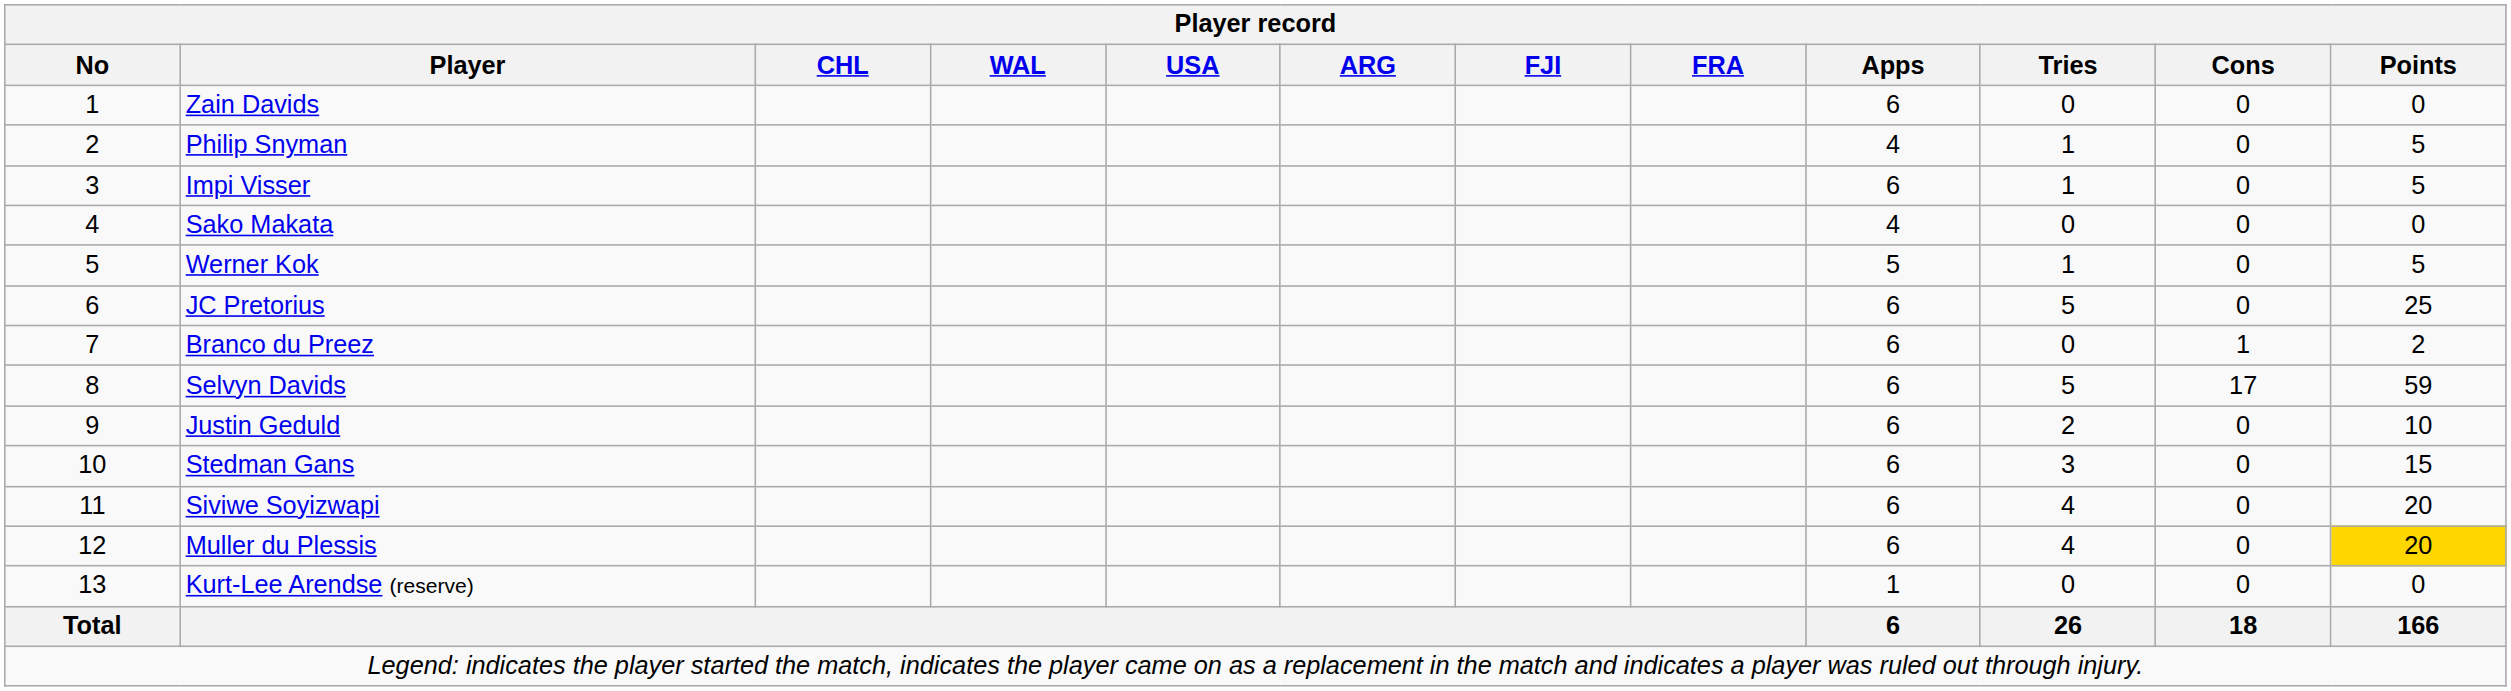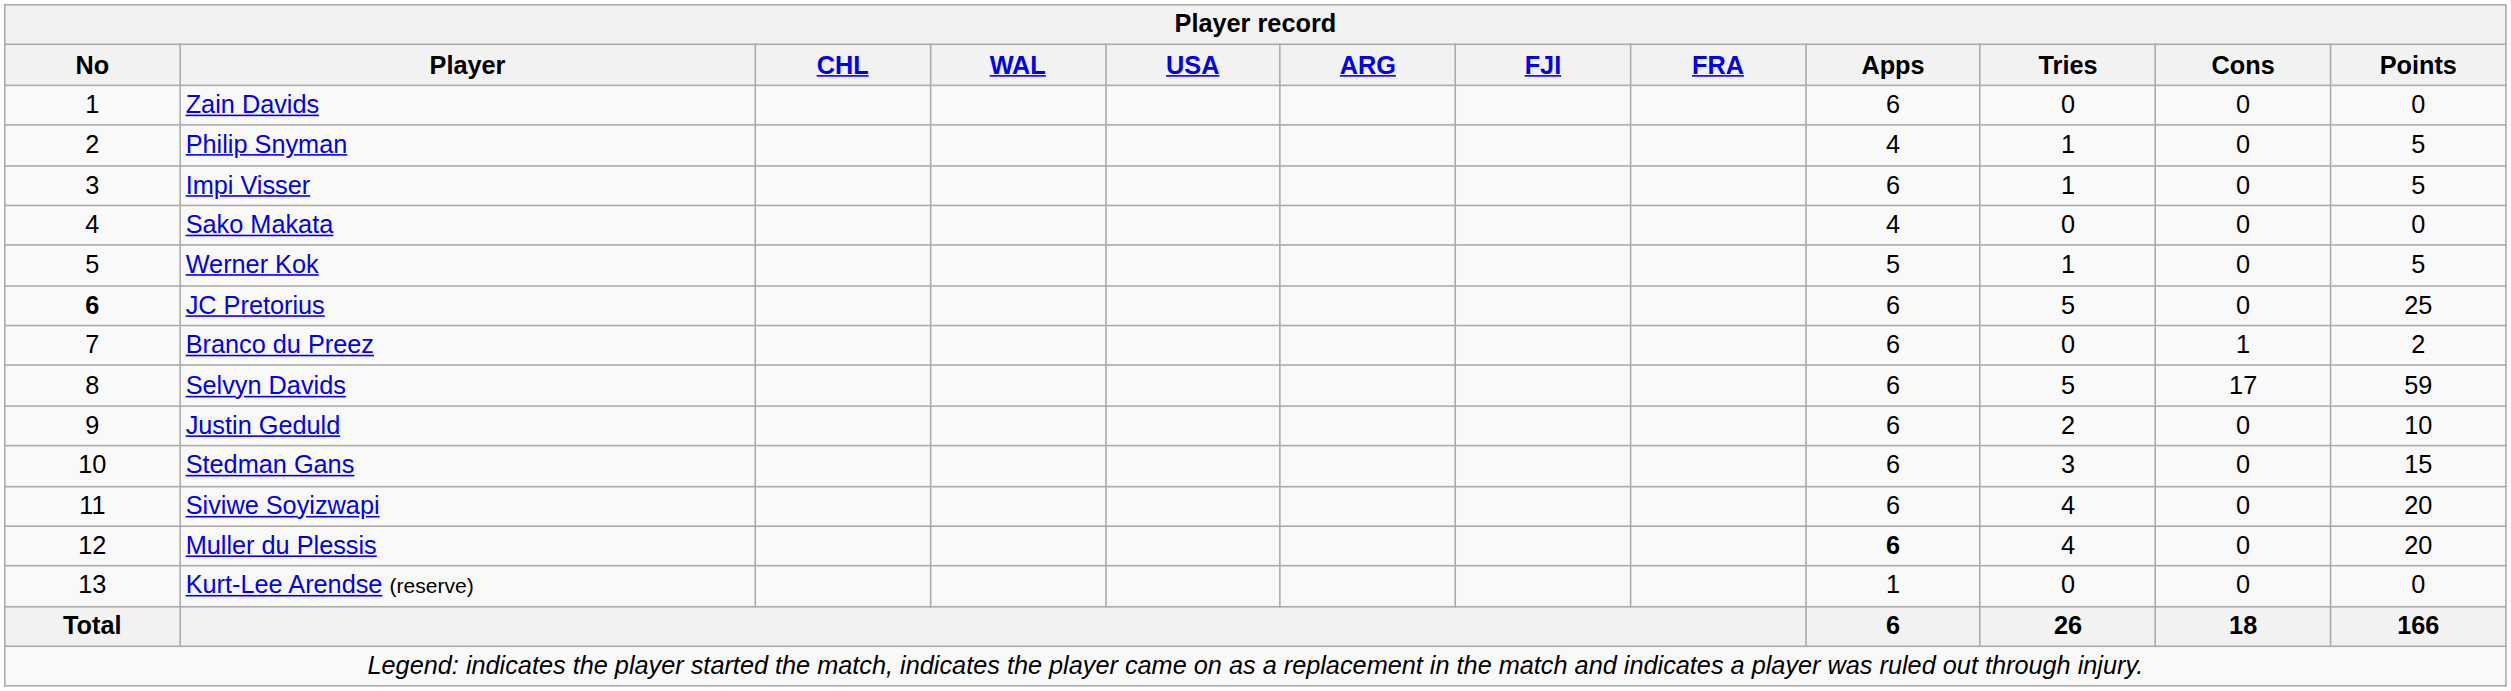(92, 305) normal -> (92, 305) bold
(1893, 545) normal -> (1893, 545) bold
(2418, 545) gold background -> (2418, 545) no background
